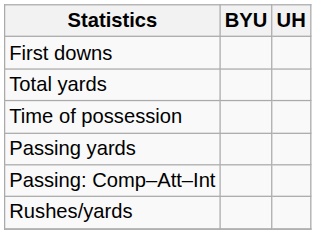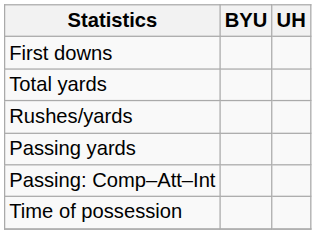rows swapped: (71, 212) <-> (96, 116)
